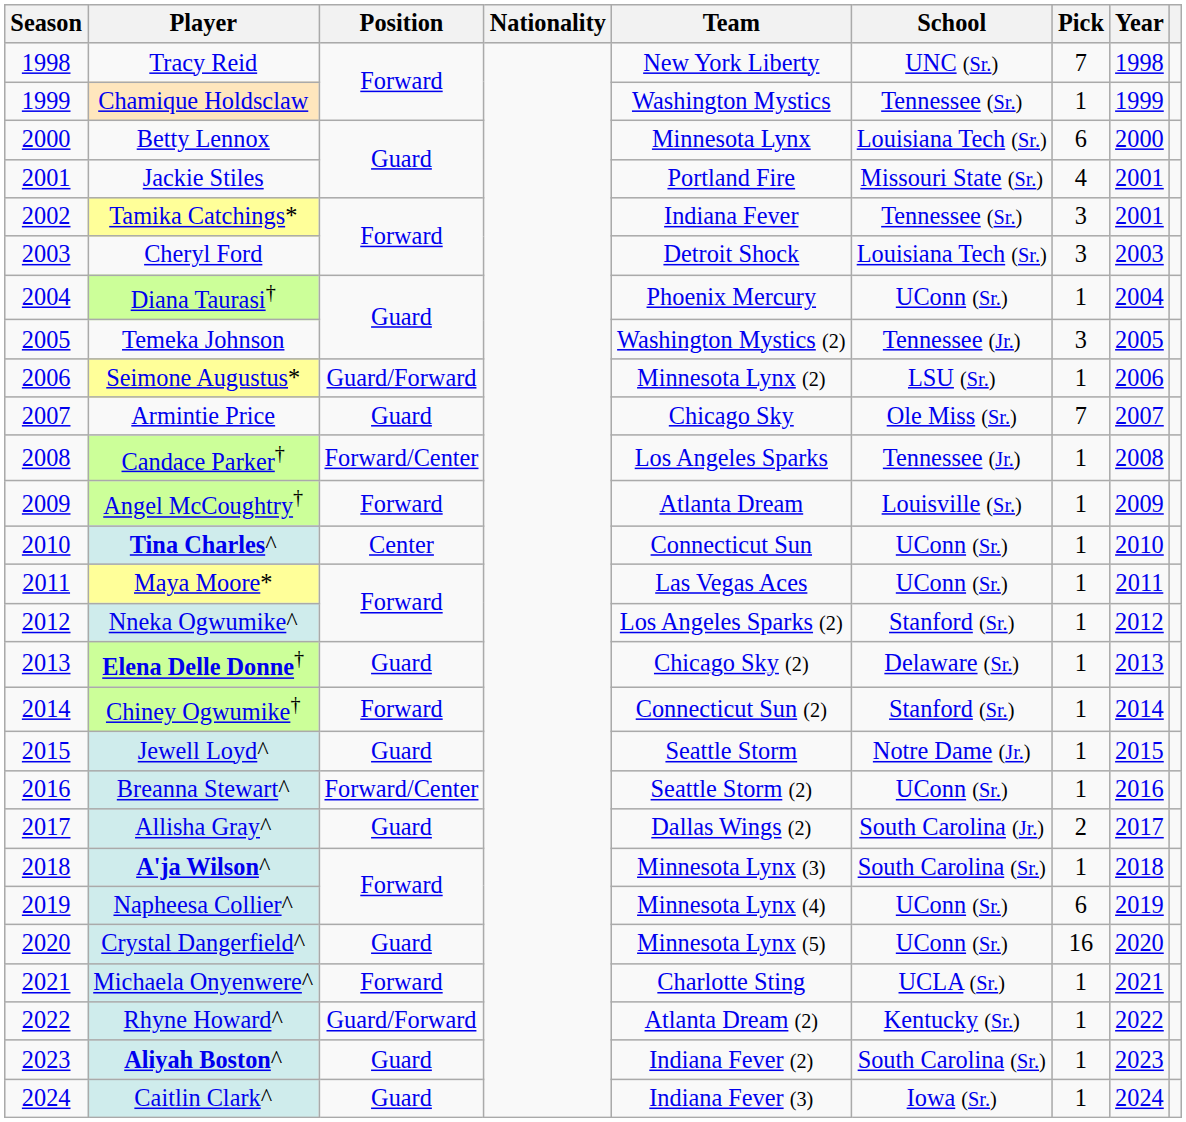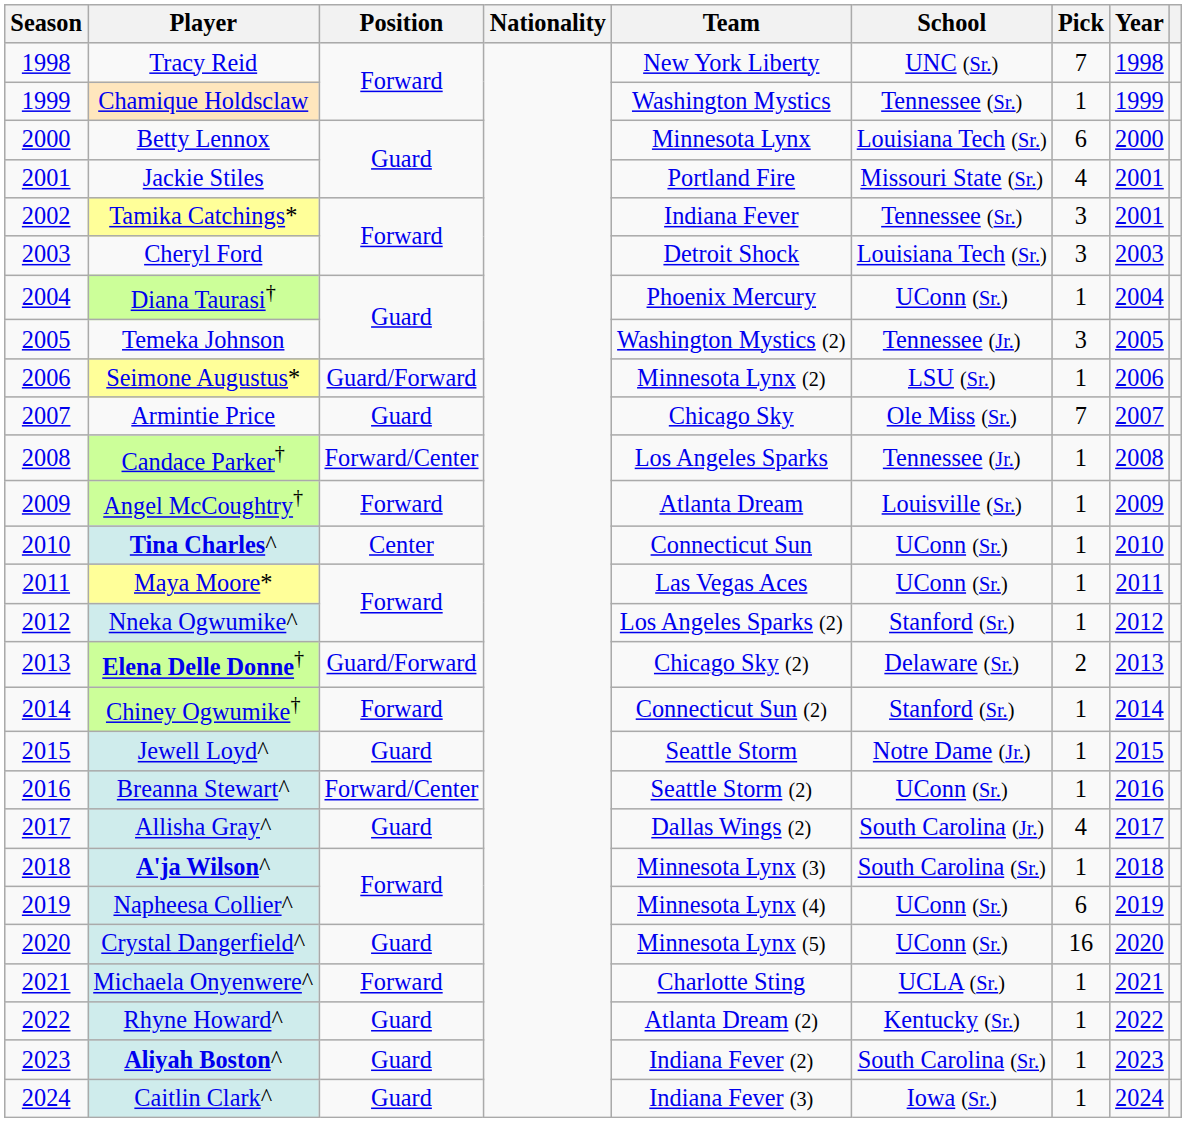(401, 663) Guard -> (401, 663) Guard/Forward
(1081, 663) 1 -> (1081, 663) 2
(1081, 828) 2 -> (1081, 828) 4
(401, 1020) Guard/Forward -> (401, 1020) Guard
